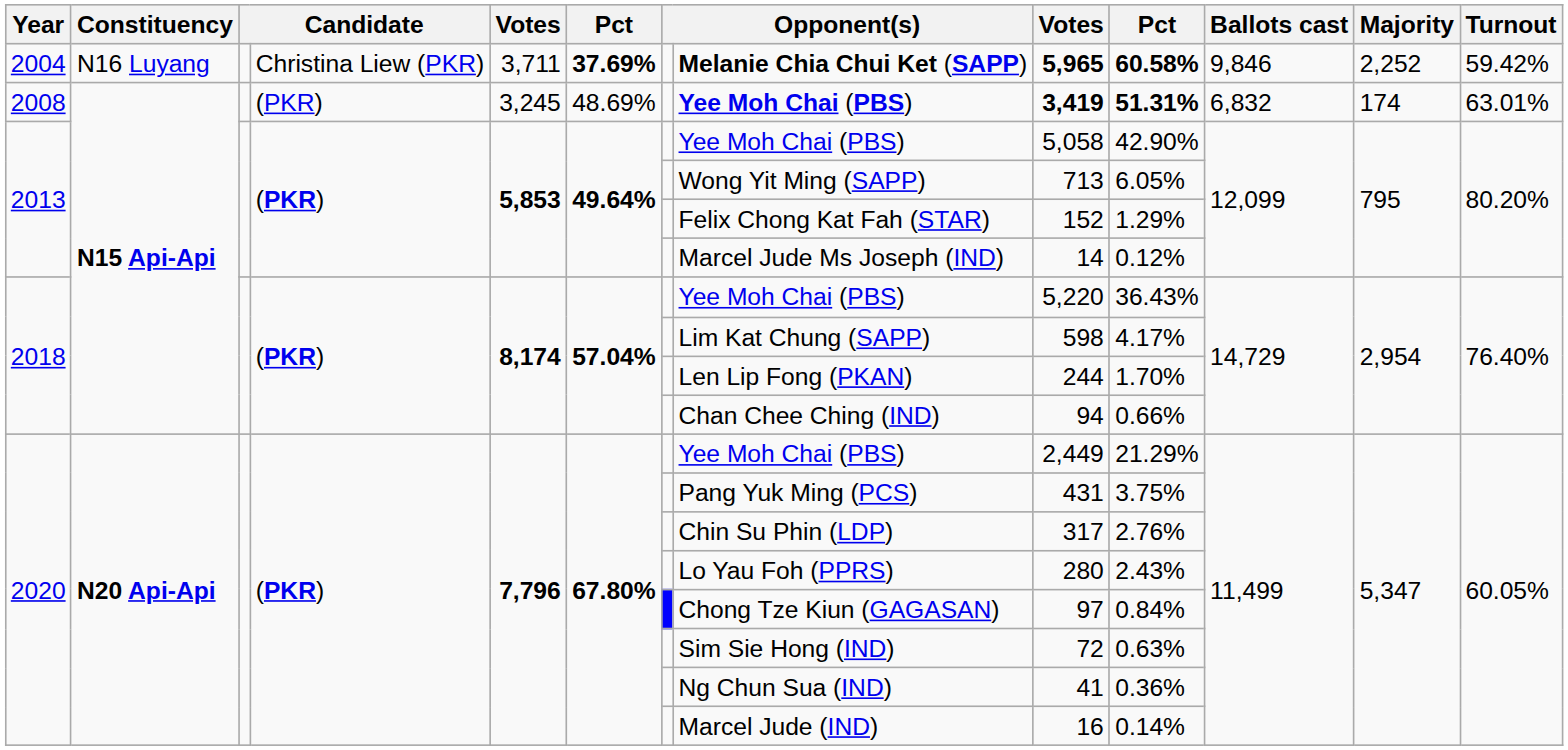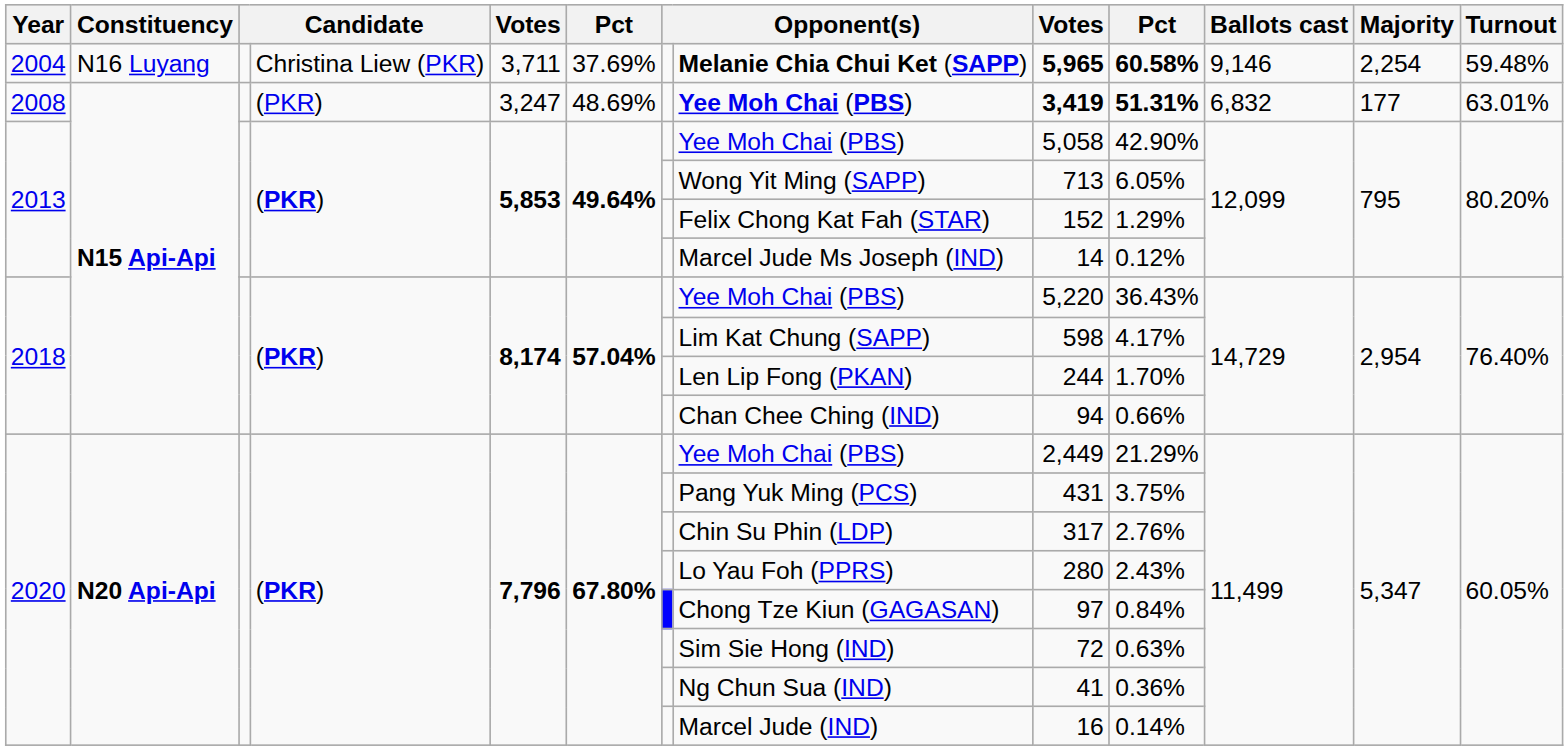(614, 63) bold -> (614, 63) normal
(1241, 63) 9,846 -> (1241, 63) 9,146
(1390, 63) 2,252 -> (1390, 63) 2,254
(1507, 63) 59.42% -> (1507, 63) 59.48%
(530, 102) 3,245 -> (530, 102) 3,247
(1380, 102) 174 -> (1380, 102) 177
